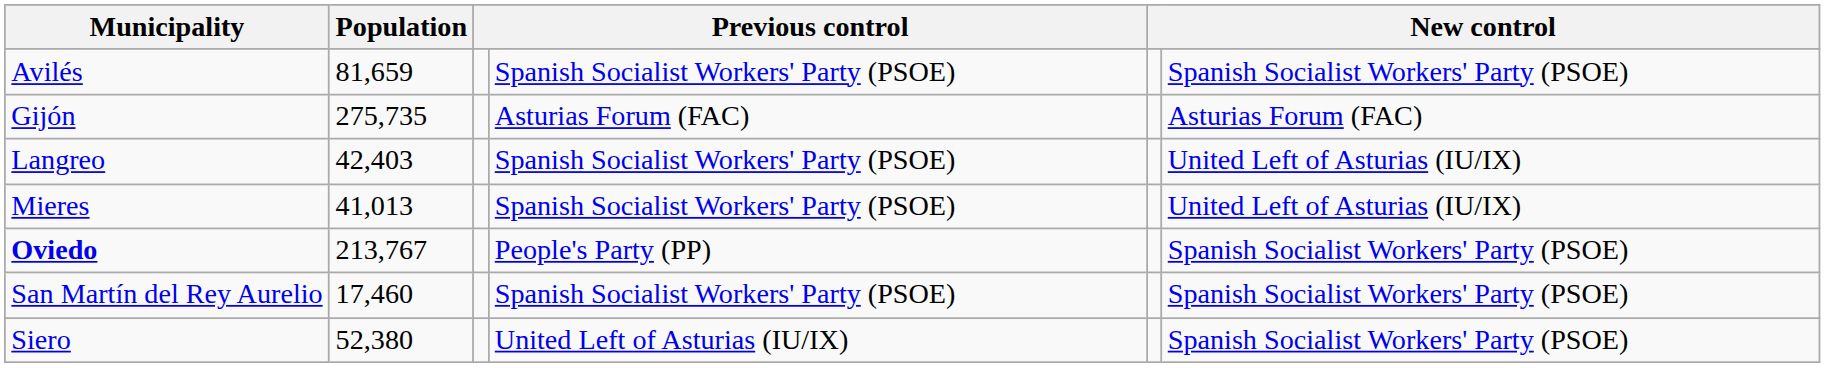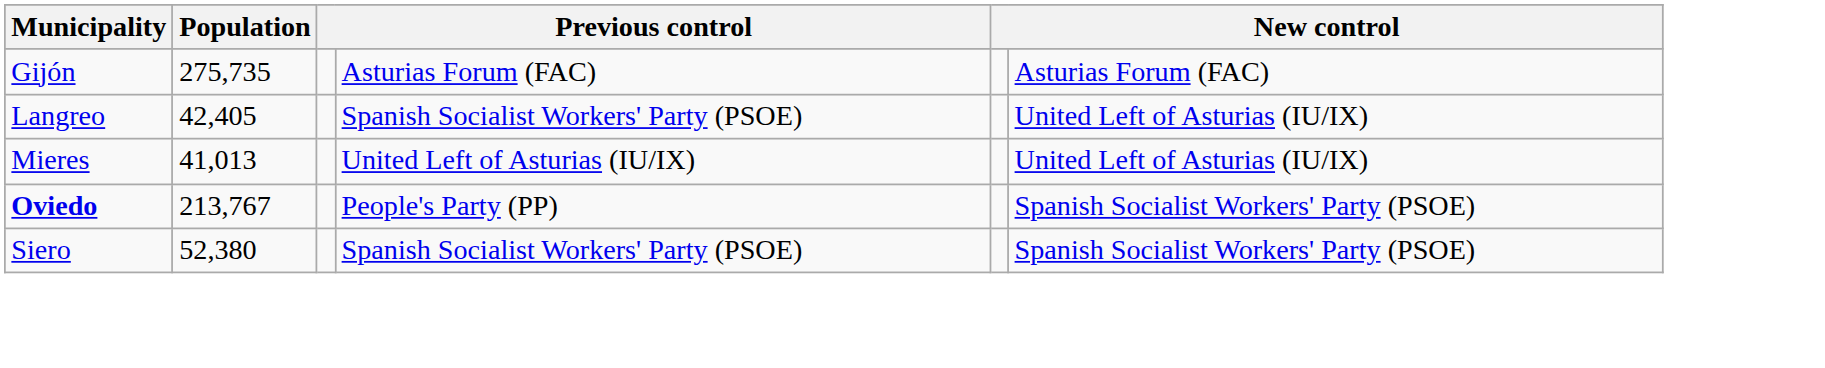- row: (47, 71)
(374, 160) 42,403 -> (218, 116) 42,405
(725, 205) Spanish Socialist Workers' Party (PSOE) -> (518, 160) United Left of Asturias (IU/IX)
- row: (167, 294)
(672, 339) United Left of Asturias (IU/IX) -> (572, 250) Spanish Socialist Workers' Party (PSOE)
